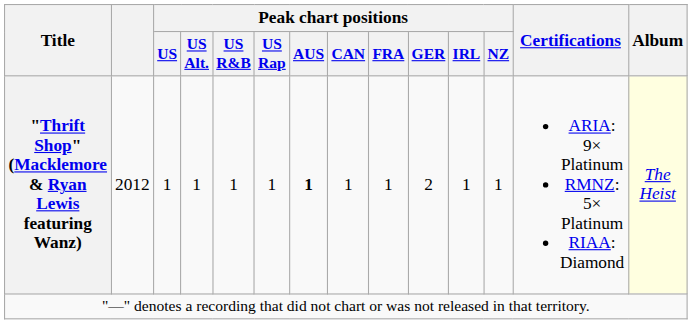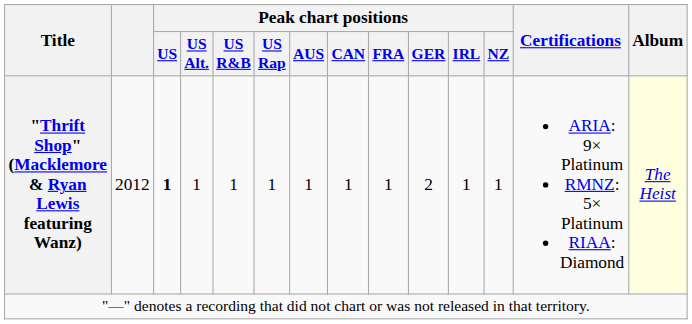(167, 184) normal -> (167, 184) bold
(309, 184) bold -> (309, 184) normal
